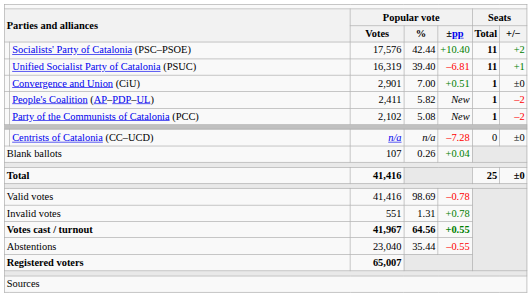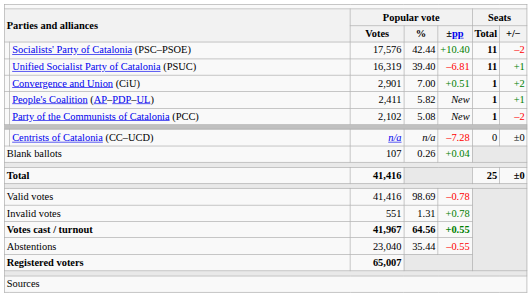(519, 50) +2 -> (520, 50) –2
(519, 83) ±0 -> (519, 83) +2
(520, 100) –2 -> (519, 100) +1
